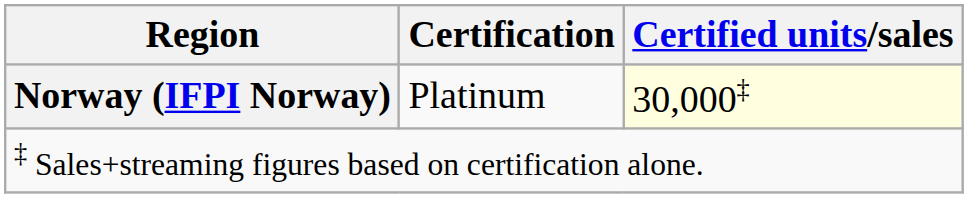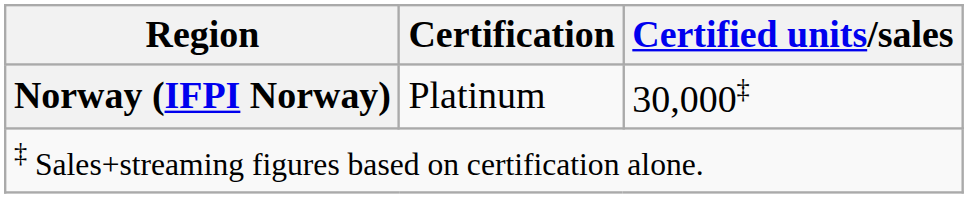(691, 96) lightyellow background -> (691, 96) no background
